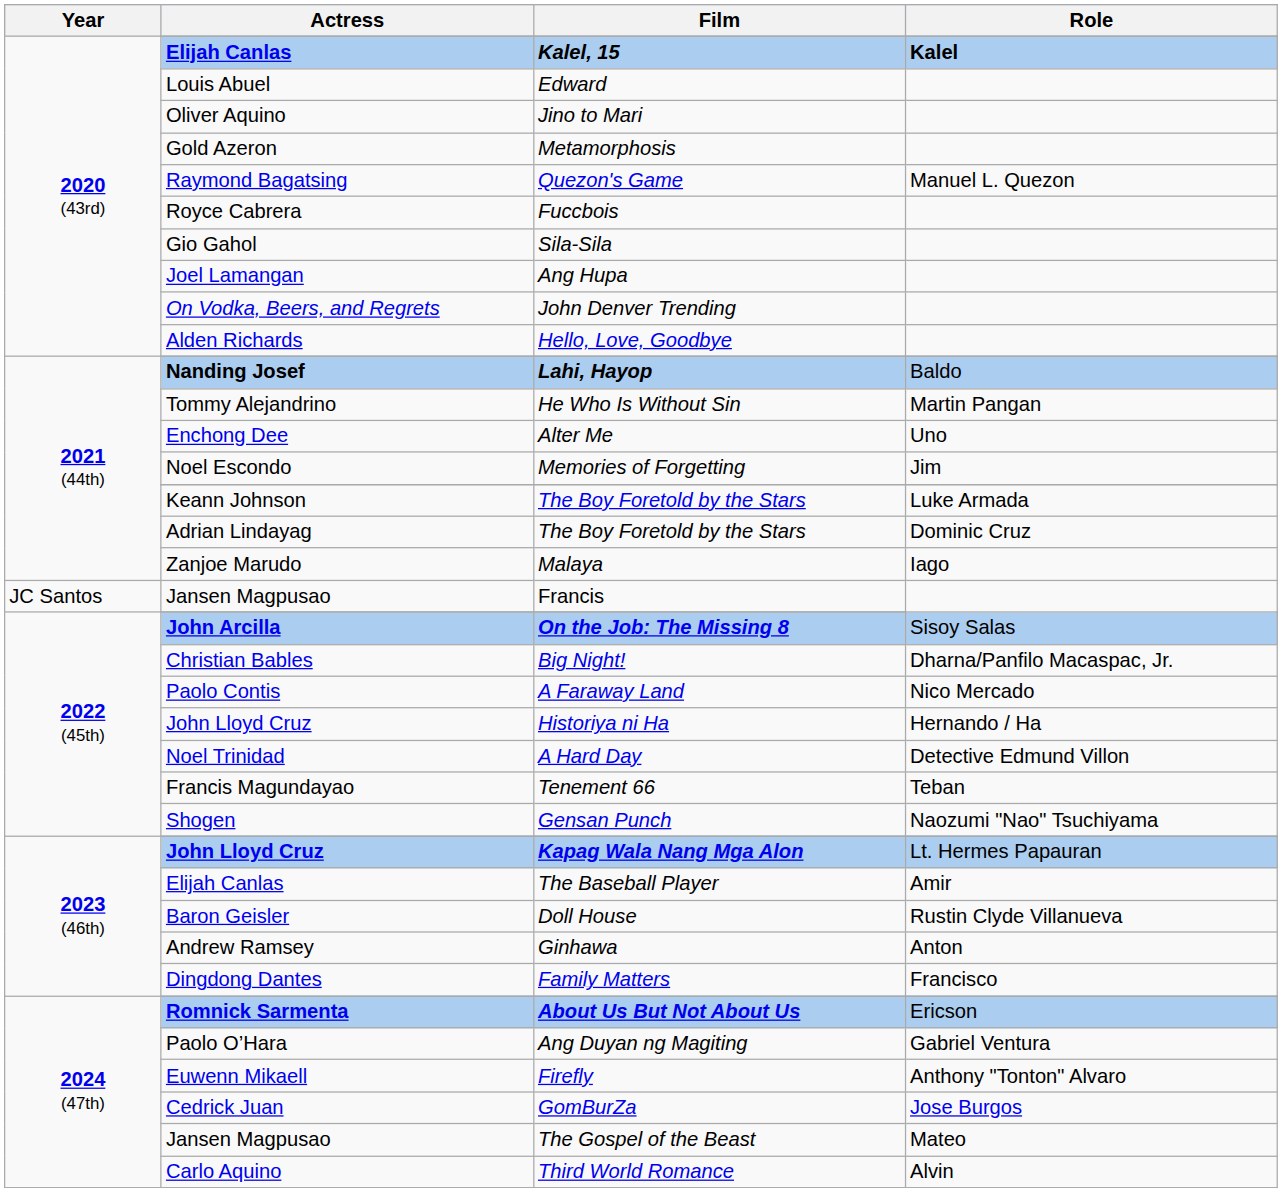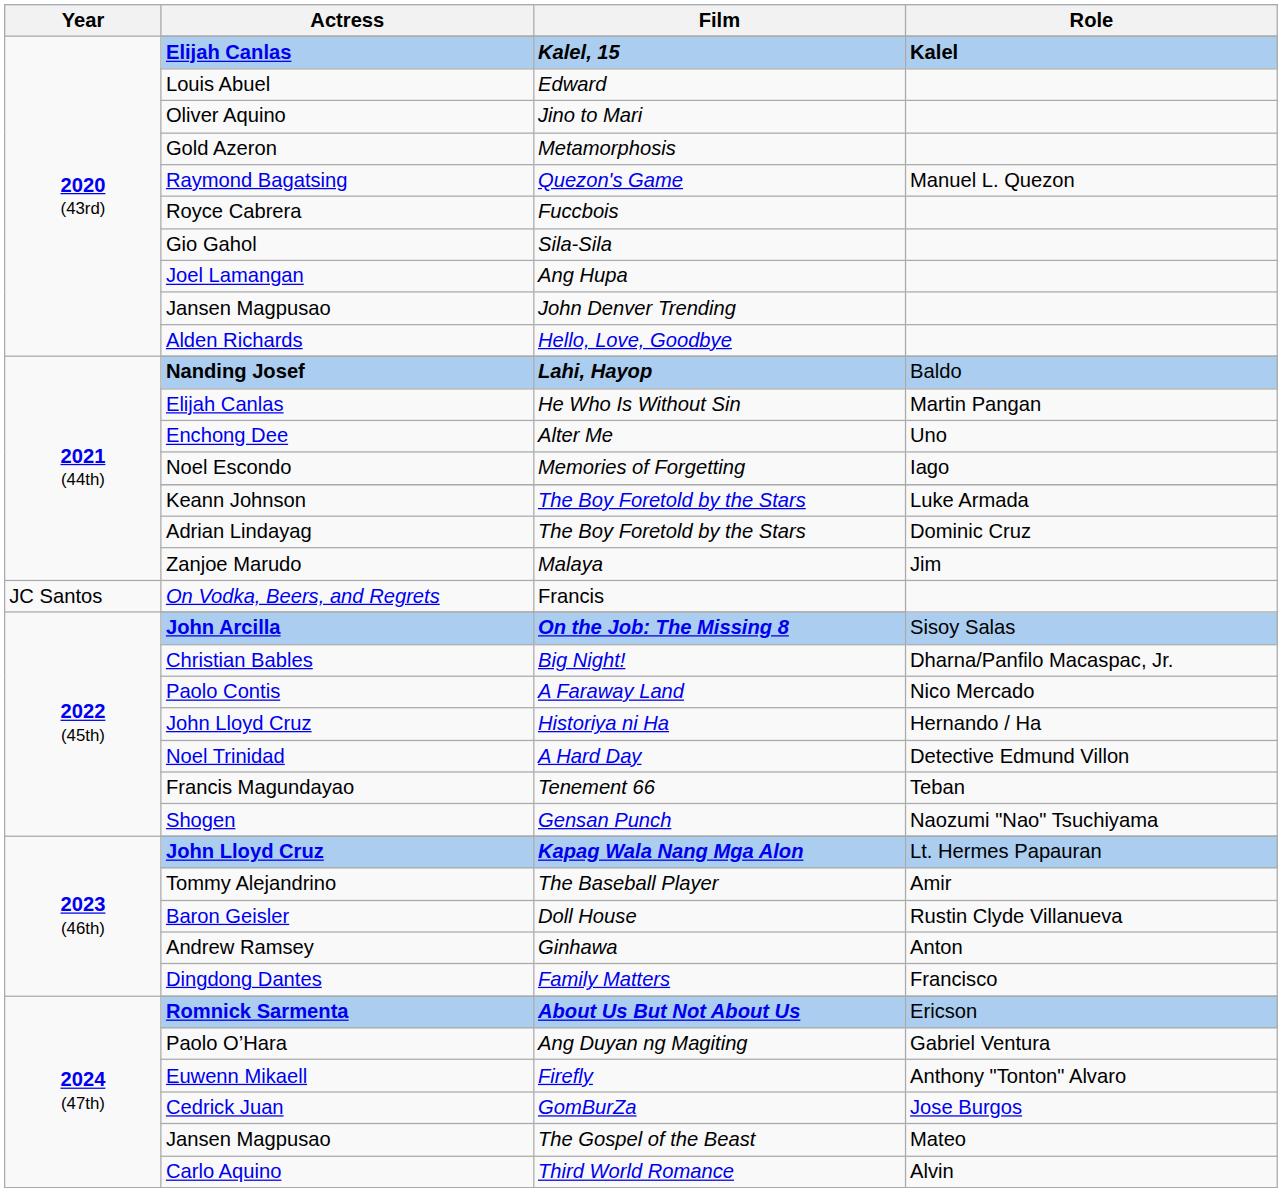(303, 308) On Vodka, Beers, and Regrets -> (248, 308) Jansen Magpusao
(251, 404) Tommy Alejandrino -> (225, 404) Elijah Canlas
(926, 468) Jim -> (930, 468) Iago
(930, 564) Iago -> (926, 564) Jim
(248, 595) Jansen Magpusao -> (303, 595) On Vodka, Beers, and Regrets
(225, 883) Elijah Canlas -> (251, 883) Tommy Alejandrino
